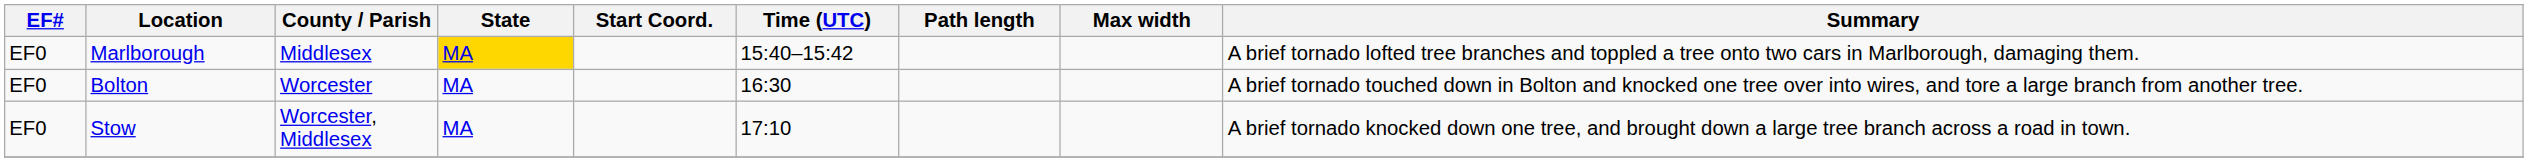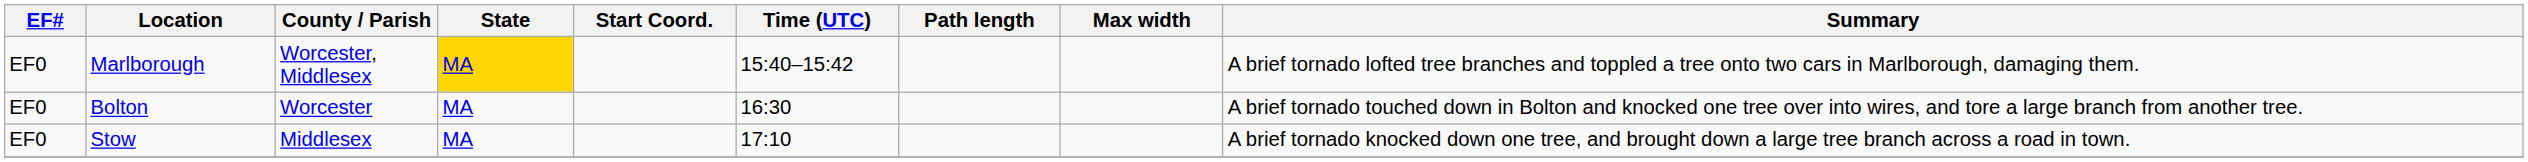(326, 52) Middlesex -> (328, 64) Worcester, Middlesex
(328, 128) Worcester, Middlesex -> (326, 140) Middlesex
